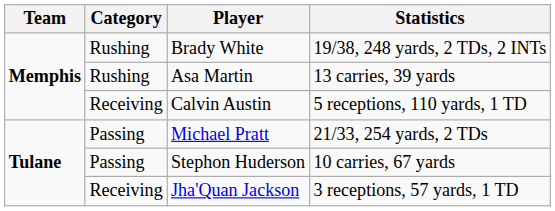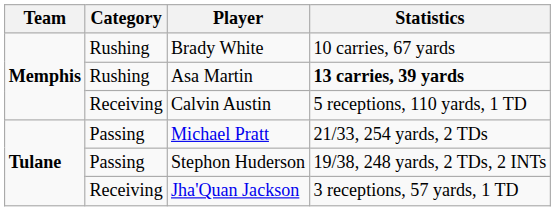(430, 47) 19/38, 248 yards, 2 TDs, 2 INTs -> (384, 47) 10 carries, 67 yards
(384, 76) normal -> (389, 76) bold
(384, 162) 10 carries, 67 yards -> (430, 162) 19/38, 248 yards, 2 TDs, 2 INTs
